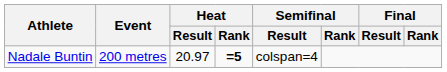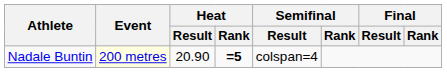(133, 57) no background -> (133, 57) lightyellow background
(192, 57) 20.97 -> (192, 57) 20.90
